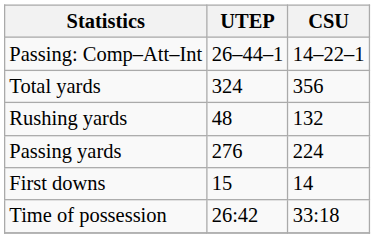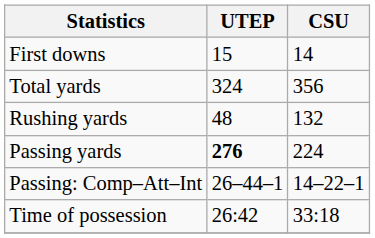rows swapped: (57, 183) <-> (106, 53)
(227, 151) normal -> (227, 151) bold
